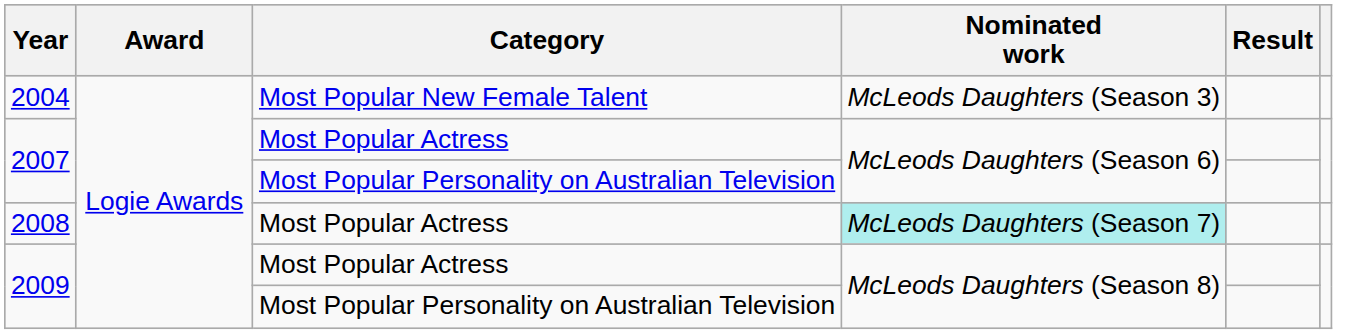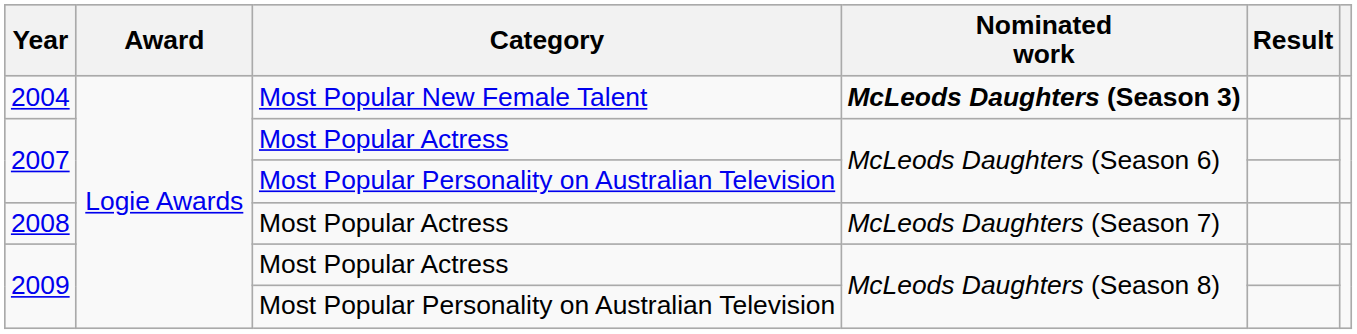(1034, 97) normal -> (1044, 97) bold
(1034, 222) paleturquoise background -> (1034, 222) no background
